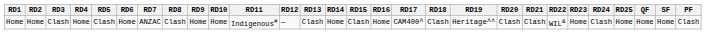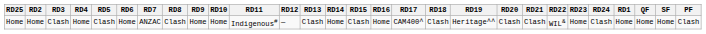columns swapped: (15, 10) <-> (624, 10)
